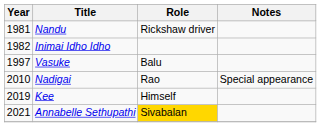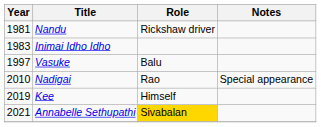(19, 46) 1982 -> (19, 46) 1983
